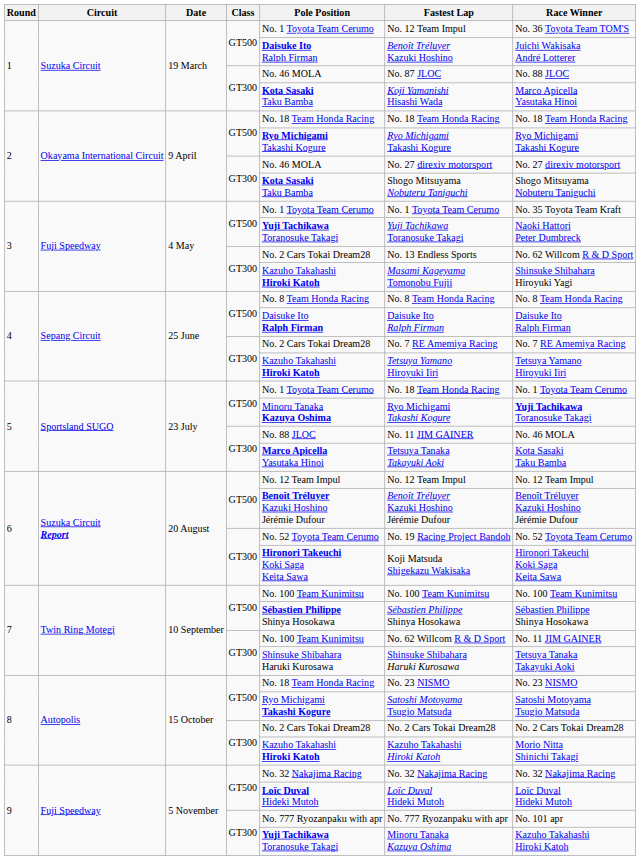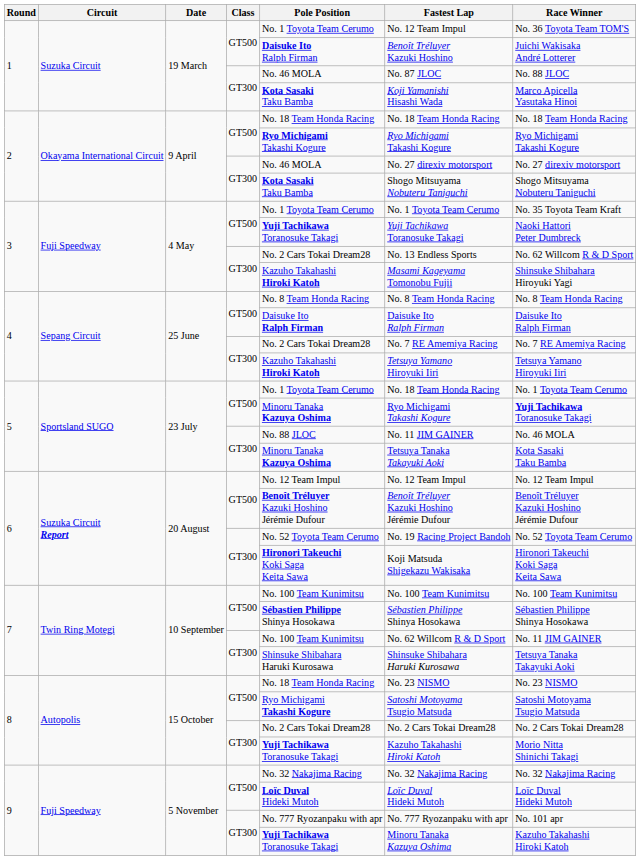(295, 456) Marco Apicella Yasutaka Hinoi -> (296, 456) Minoru Tanaka Kazuya Oshima
(299, 750) Kazuho Takahashi Hiroki Katoh -> (300, 750) Yuji Tachikawa Toranosuke Takagi
